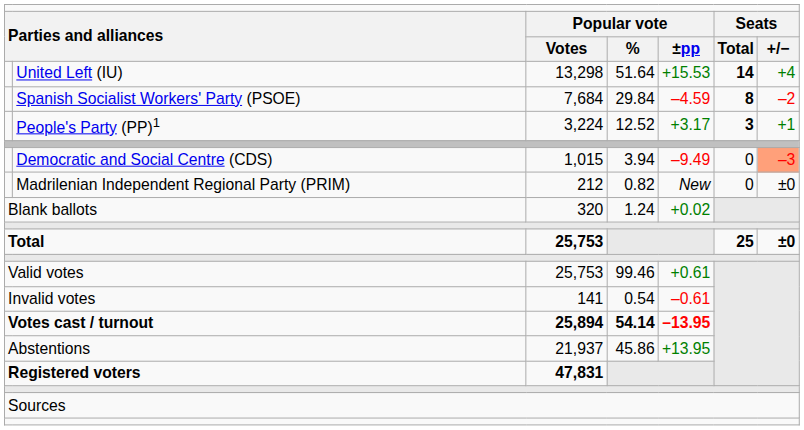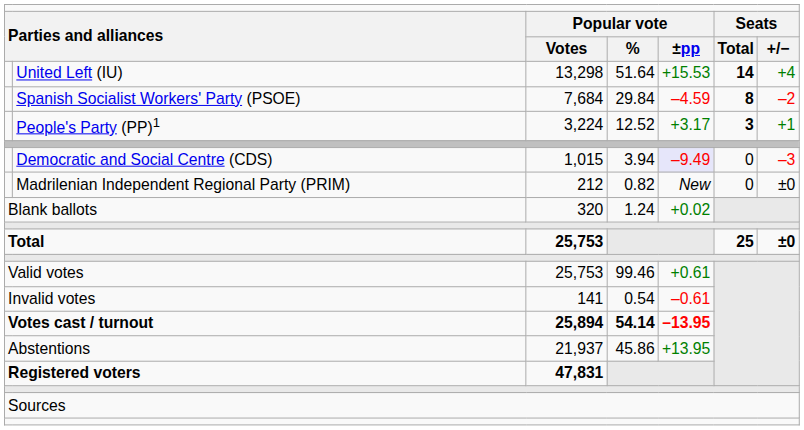(691, 159) no background -> (691, 159) lavender background
(787, 159) lightsalmon background -> (787, 159) no background
